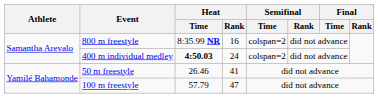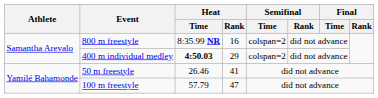(234, 56) 24 -> (234, 56) 29
